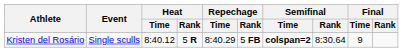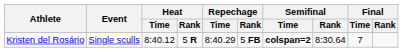(114, 40) no background -> (114, 40) lightyellow background
(360, 40) 9 -> (360, 40) 7
